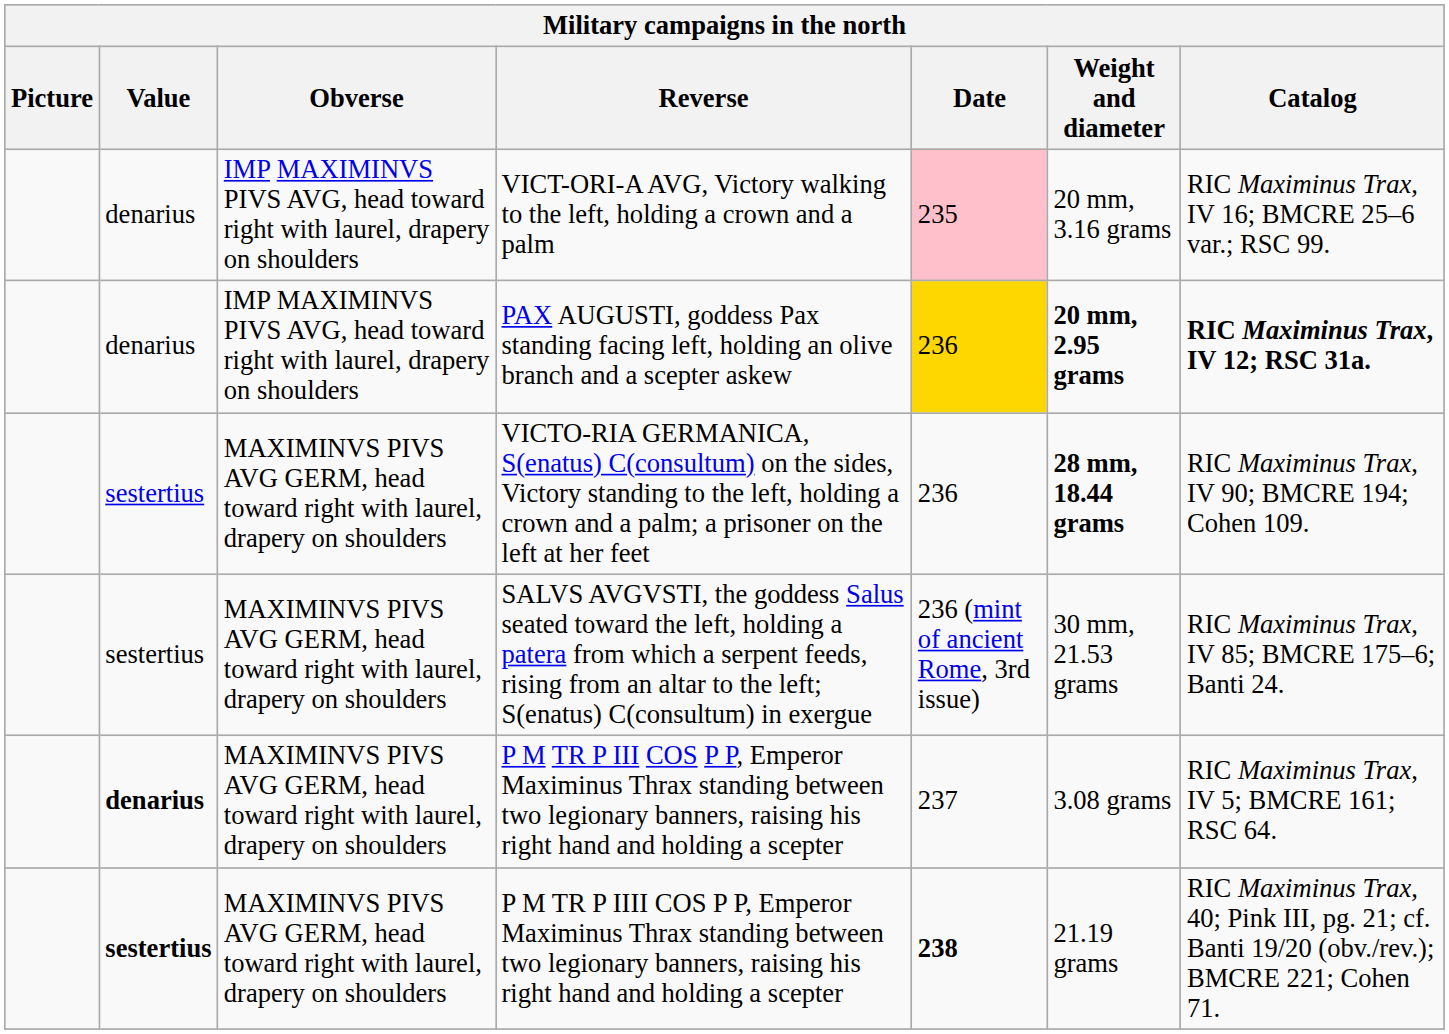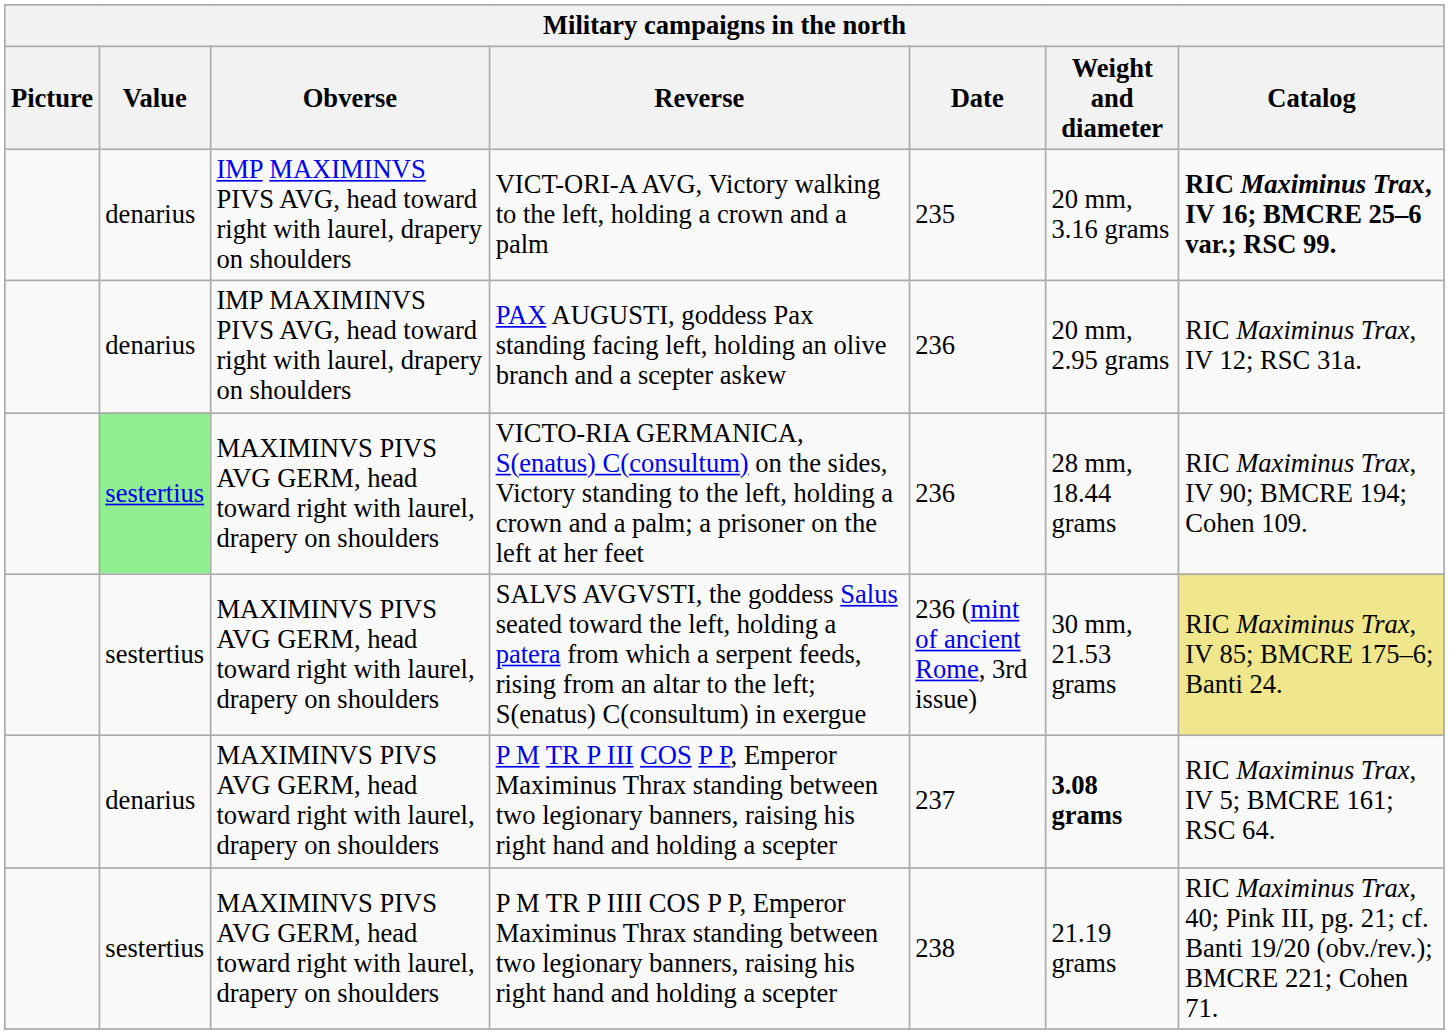(938, 214) pink background -> (935, 214) no background
(1302, 214) normal -> (1308, 214) bold
(938, 346) gold background -> (935, 346) no background
(1095, 346) bold -> (1110, 346) normal
(1310, 346) bold -> (1301, 346) normal
(155, 492) no background -> (155, 492) lightgreen background
(1095, 492) bold -> (1092, 492) normal
(1311, 654) no background -> (1309, 654) khaki background
(155, 801) bold -> (150, 801) normal
(1112, 801) normal -> (1087, 801) bold
(158, 947) bold -> (155, 947) normal
(938, 947) bold -> (935, 947) normal
